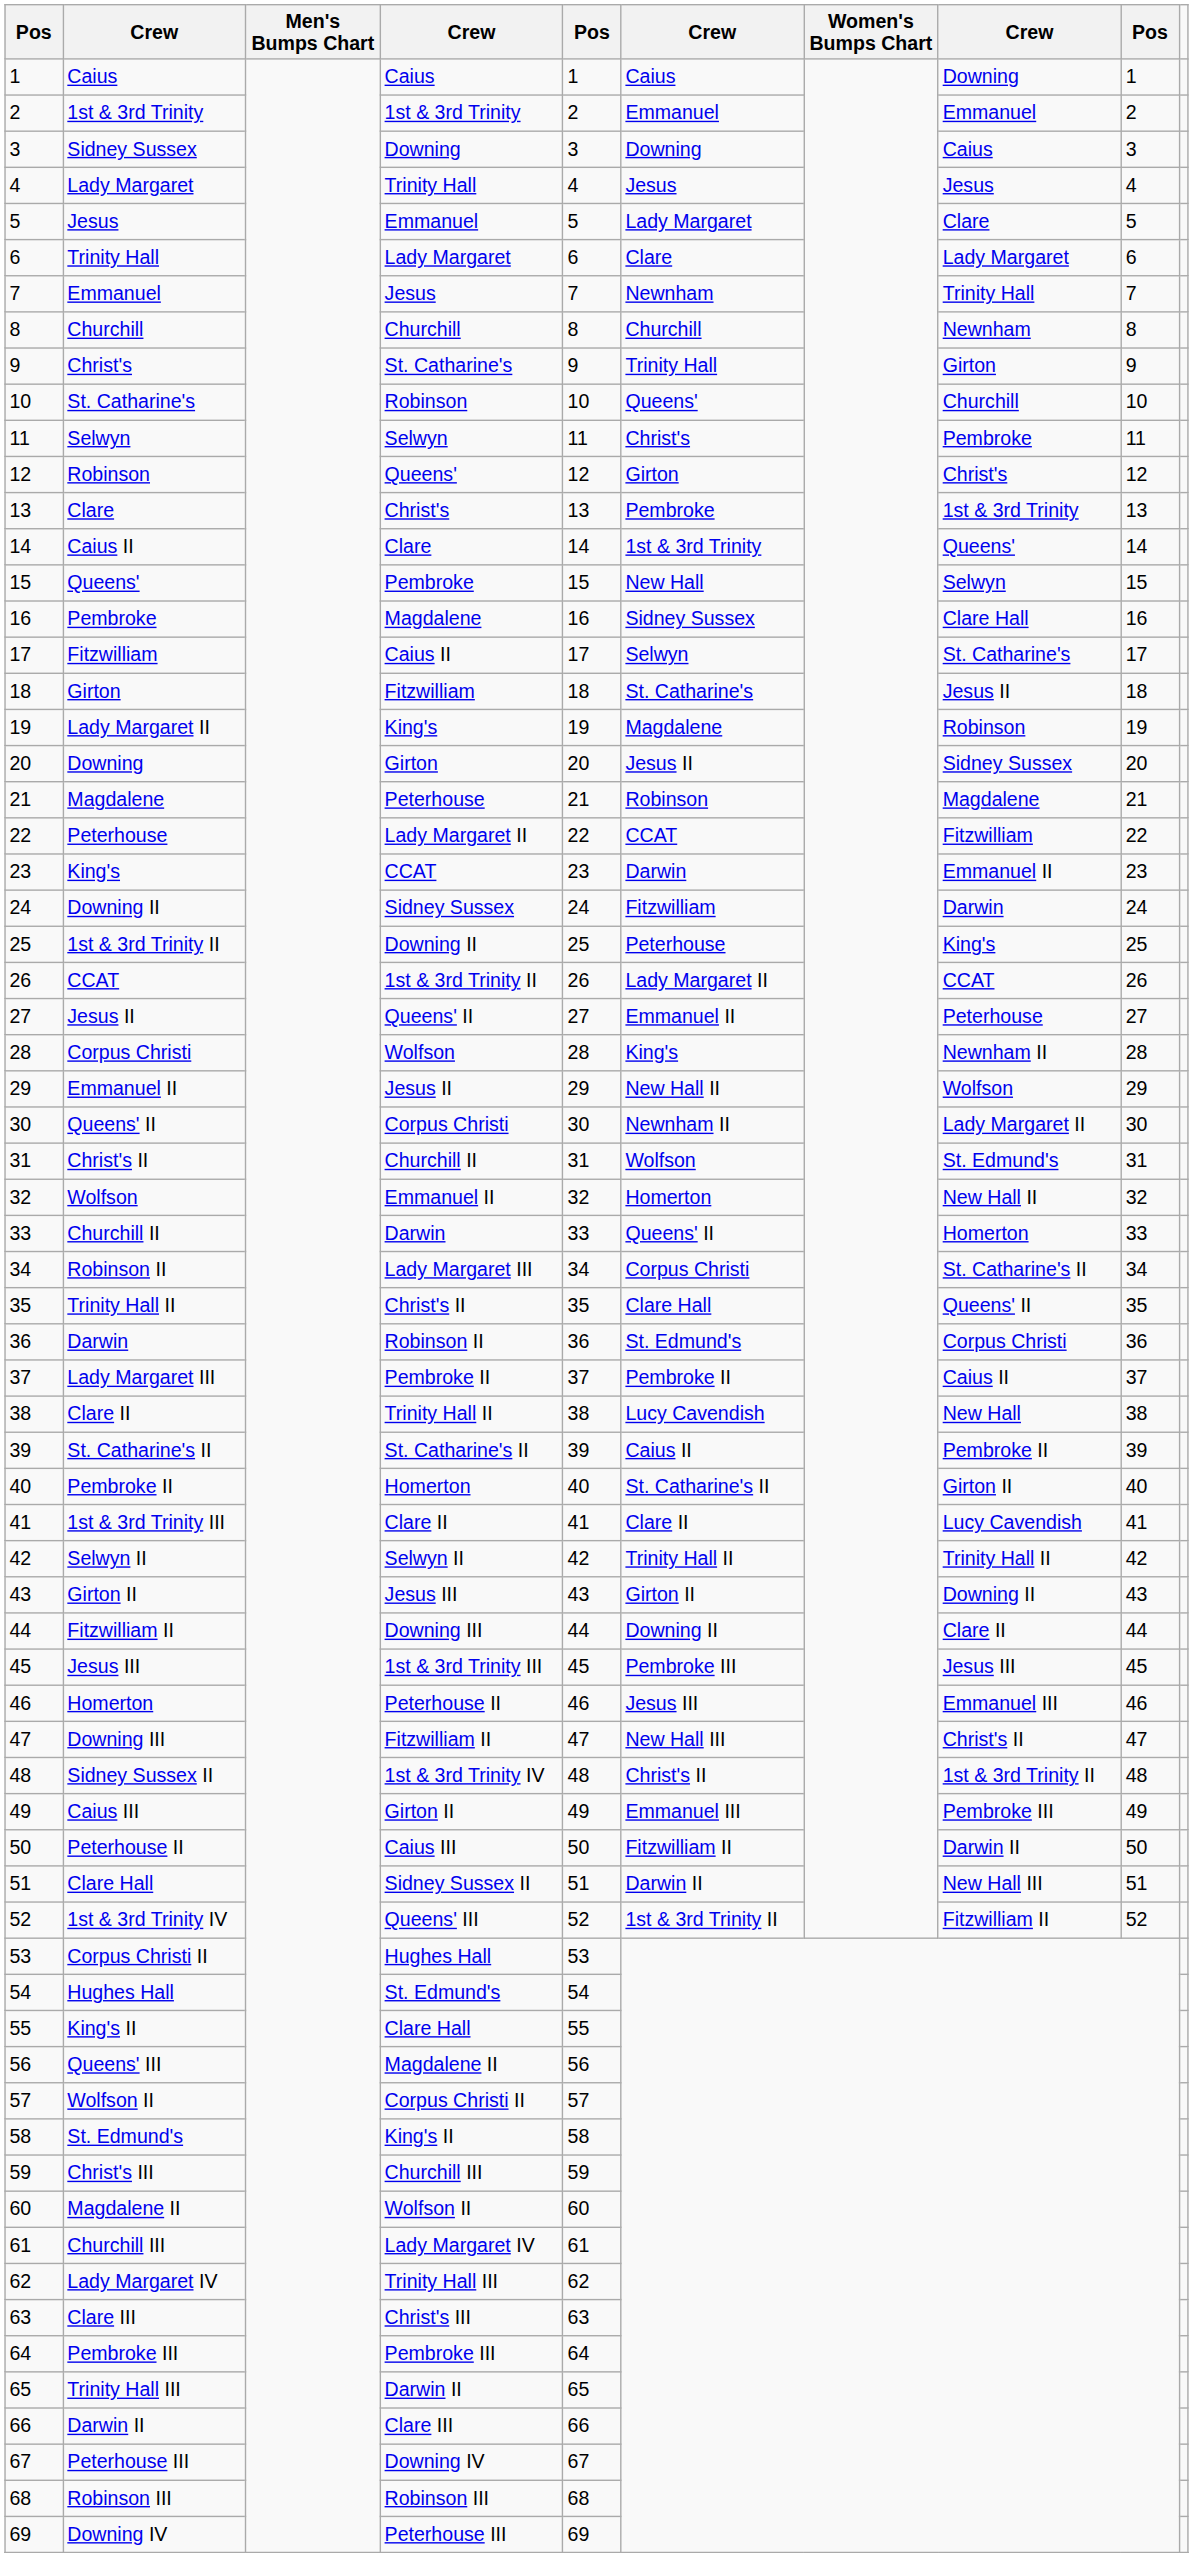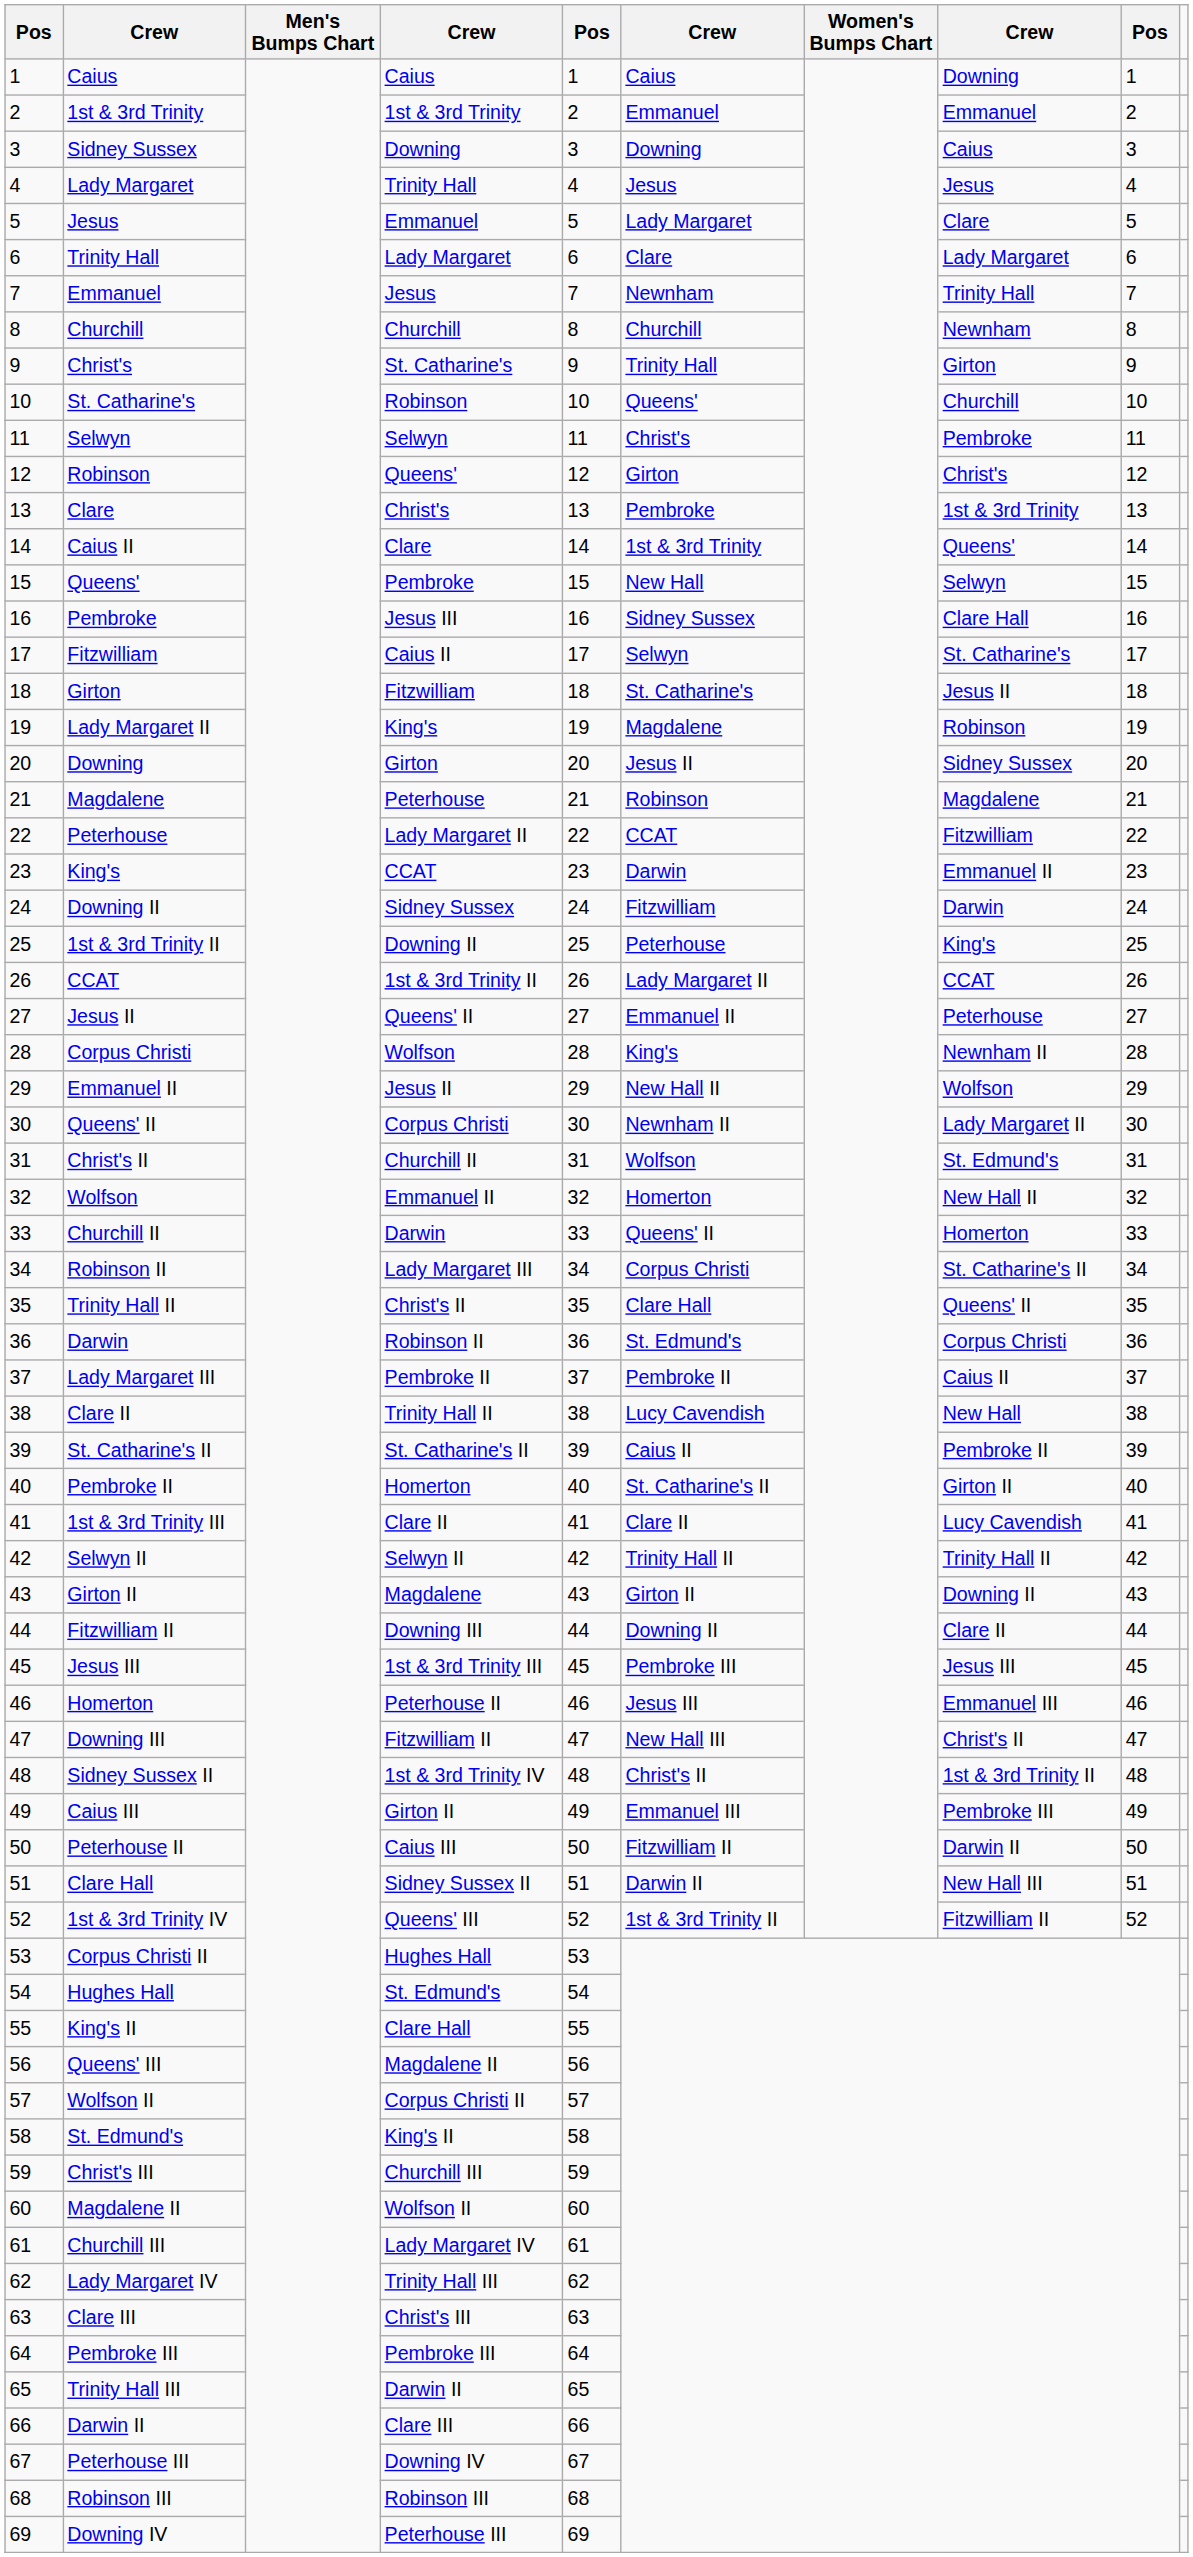(433, 619) Magdalene -> (421, 619) Jesus III
(421, 1594) Jesus III -> (433, 1594) Magdalene
